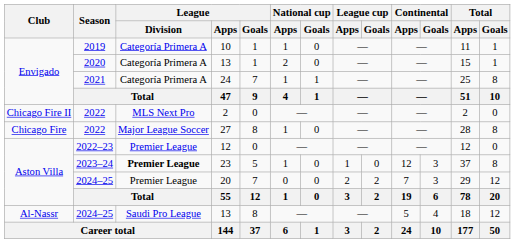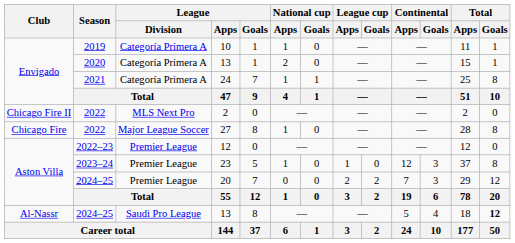(163, 163) bold -> (163, 163) normal
(495, 213) normal -> (495, 213) bold
